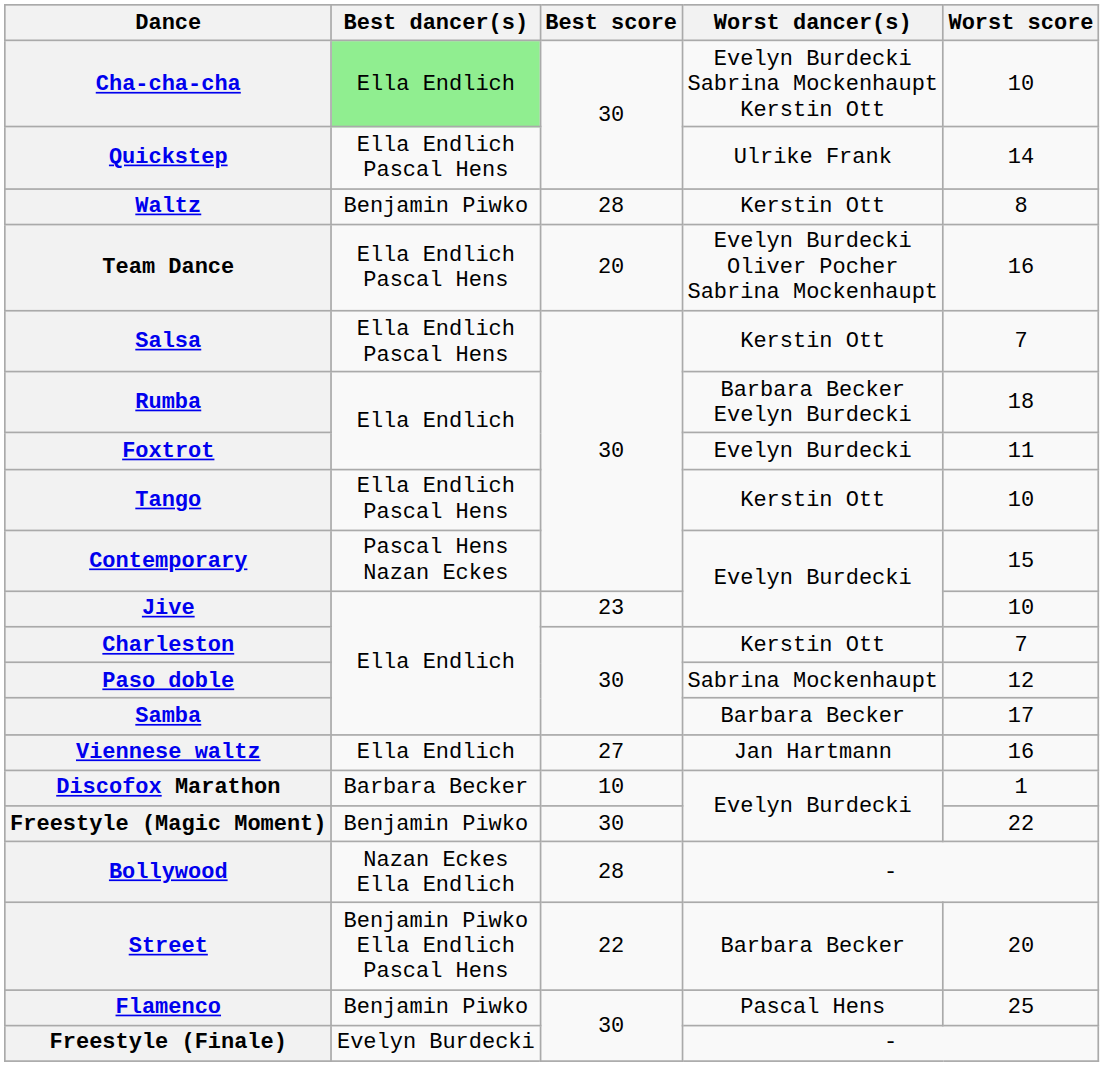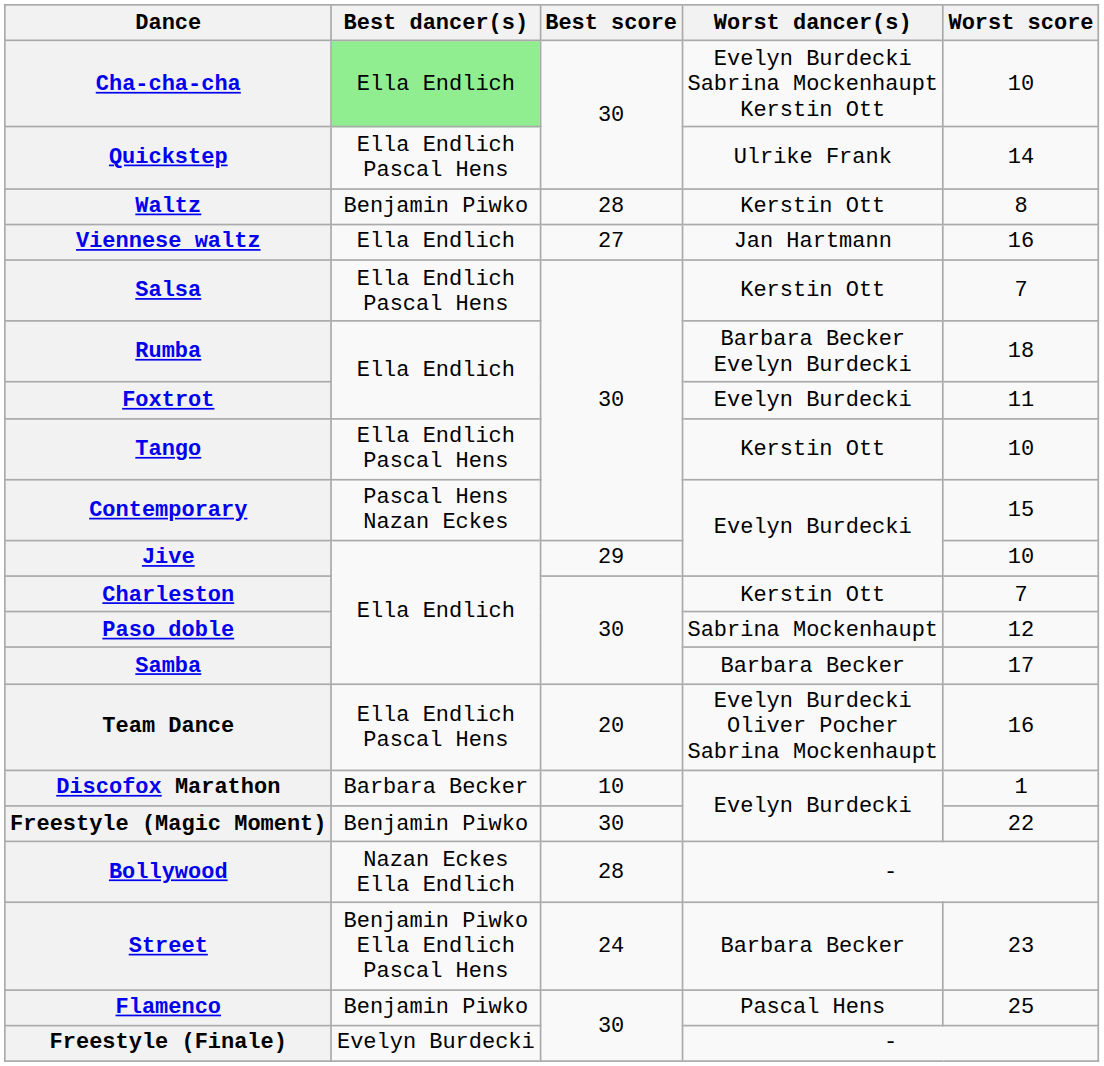rows swapped: (168, 752) <-> (168, 267)
(611, 609) 23 -> (611, 558) 29
(611, 946) 22 -> (611, 946) 24
(1021, 946) 20 -> (1021, 946) 23
